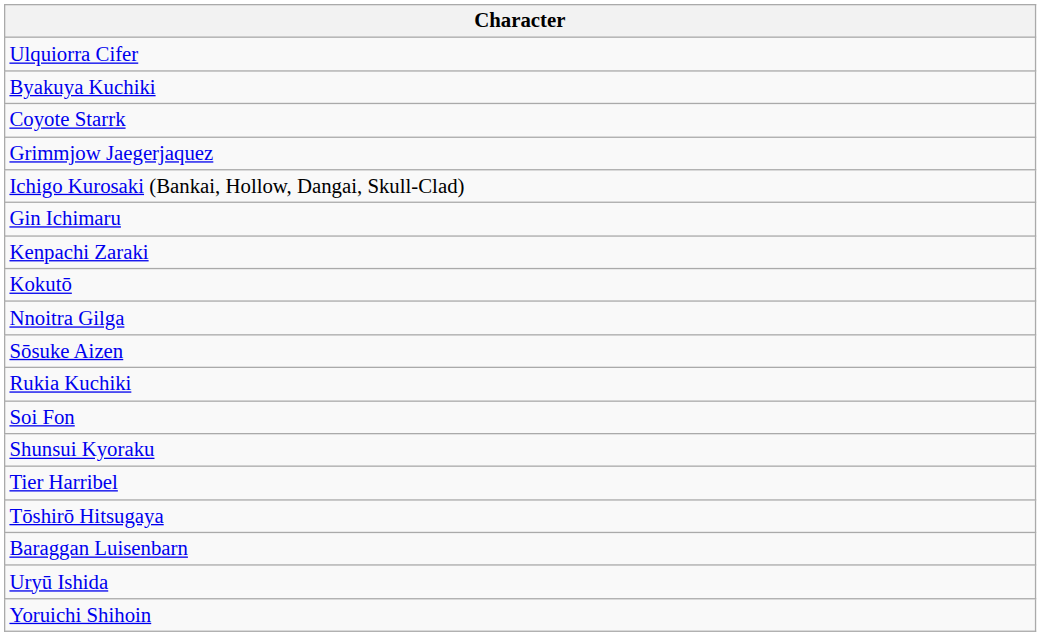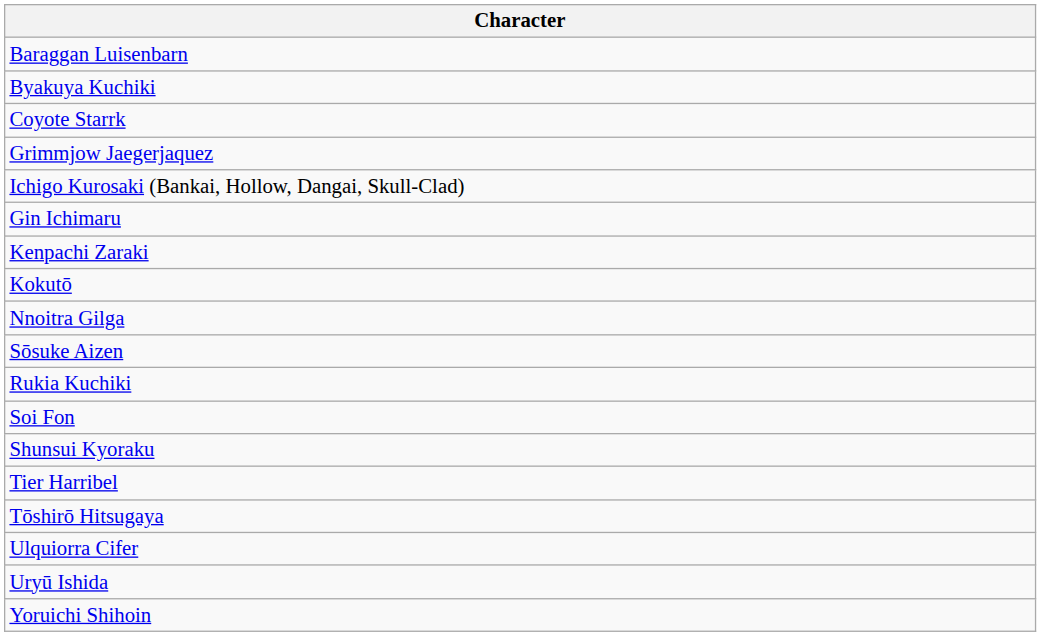(74, 53) Ulquiorra Cifer -> (99, 53) Baraggan Luisenbarn
(99, 548) Baraggan Luisenbarn -> (74, 548) Ulquiorra Cifer
